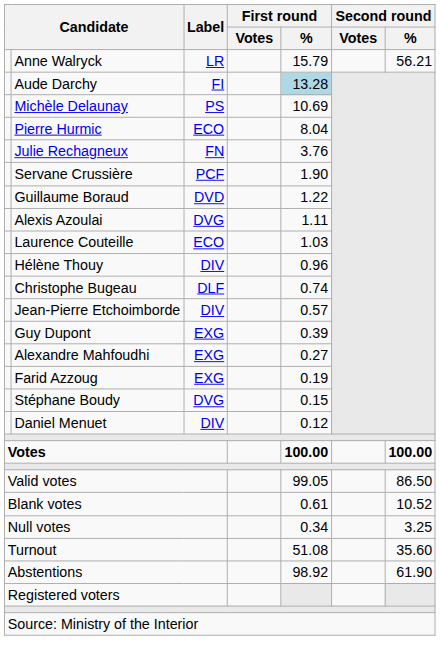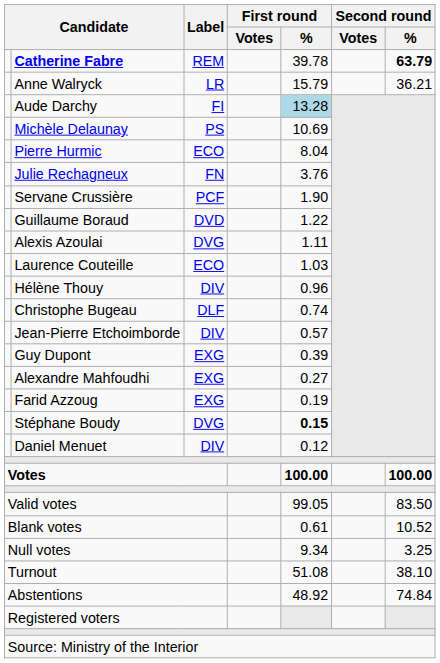+ row: (69, 61)
(414, 61) 56.21 -> (414, 84) 36.21
(314, 400) normal -> (314, 423) bold
(414, 482) 86.50 -> (414, 504) 83.50
(314, 527) 0.34 -> (314, 549) 9.34
(414, 549) 35.60 -> (414, 572) 38.10
(310, 572) 98.92 -> (310, 595) 48.92
(414, 572) 61.90 -> (414, 595) 74.84
